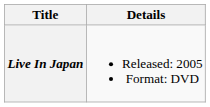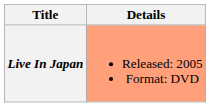(146, 71) no background -> (146, 71) lightsalmon background
